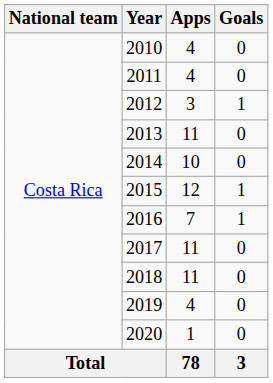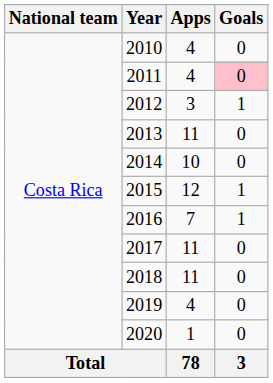(241, 76) no background -> (241, 76) pink background
